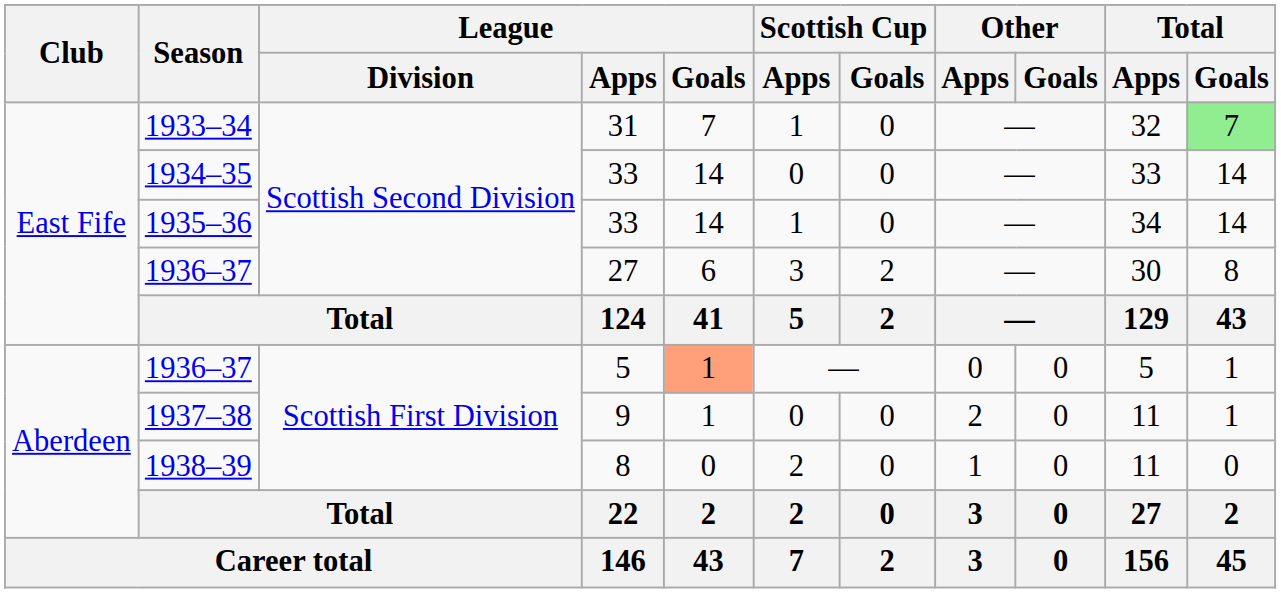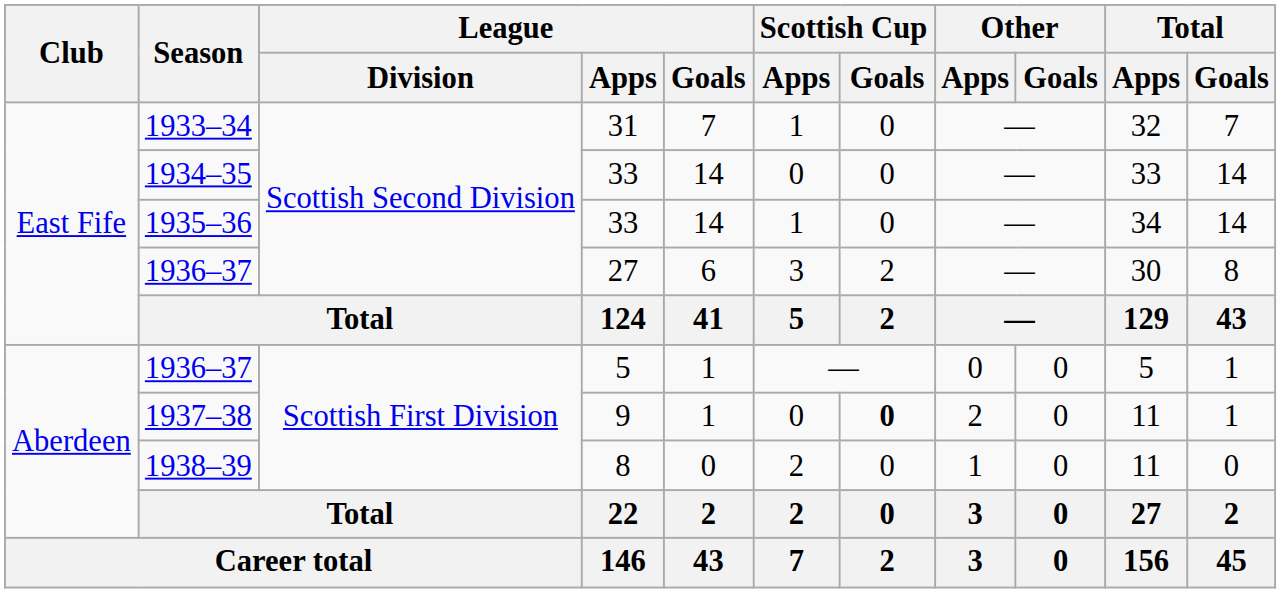(1231, 125) lightgreen background -> (1231, 125) no background
(708, 367) lightsalmon background -> (708, 367) no background
(887, 416) normal -> (887, 416) bold
